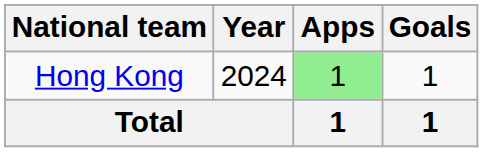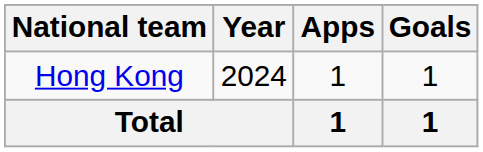(338, 75) lightgreen background -> (338, 75) no background
